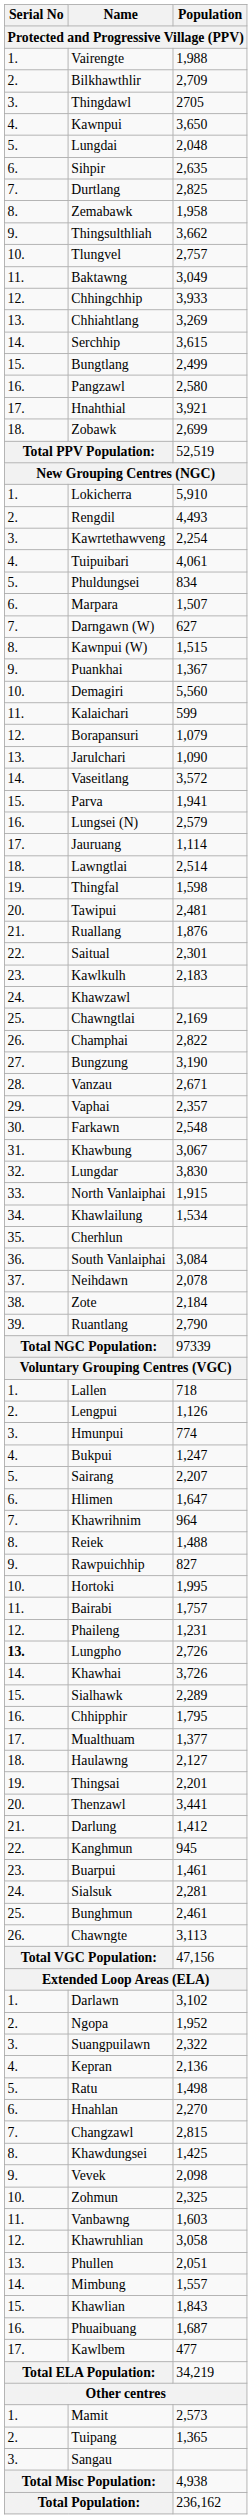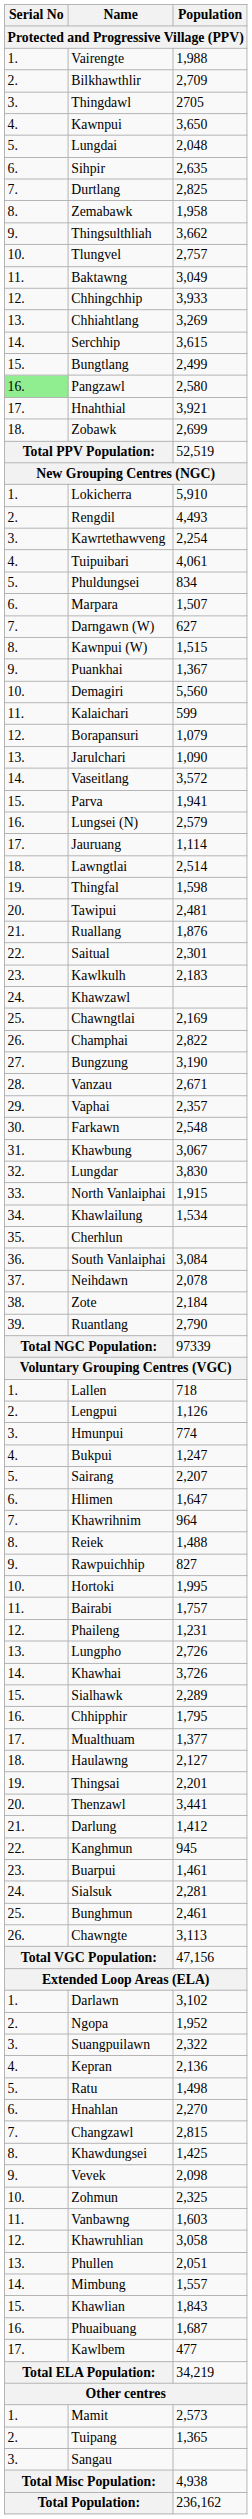(16, 386) no background -> (16, 386) lightgreen background
(16, 1652) bold -> (16, 1652) normal
